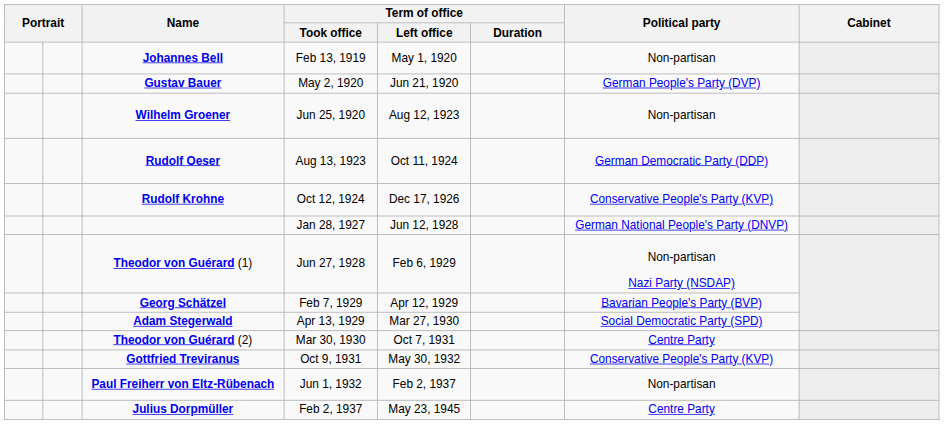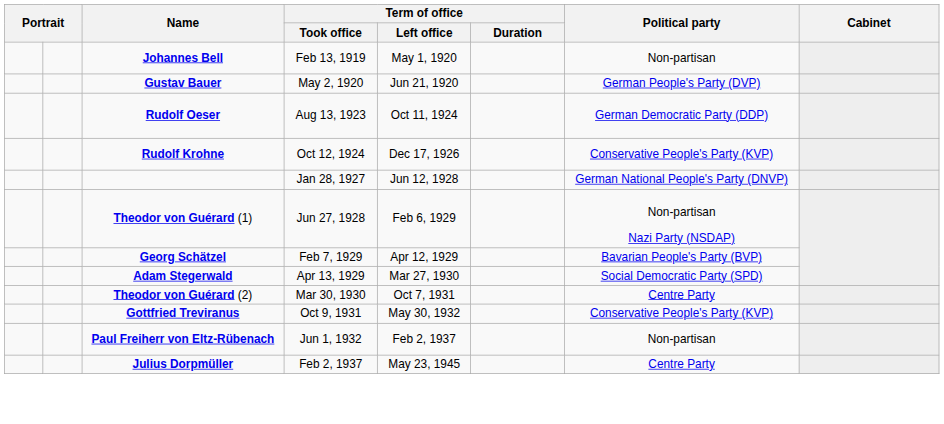- row: (183, 115)
